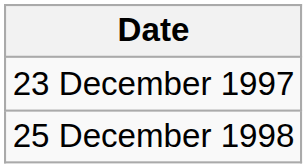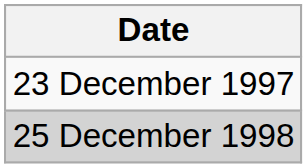(154, 135) no background -> (154, 135) lightgrey background
